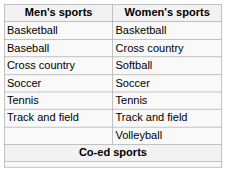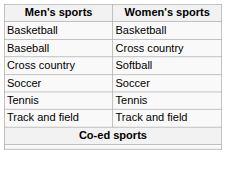- row: (139, 135)
